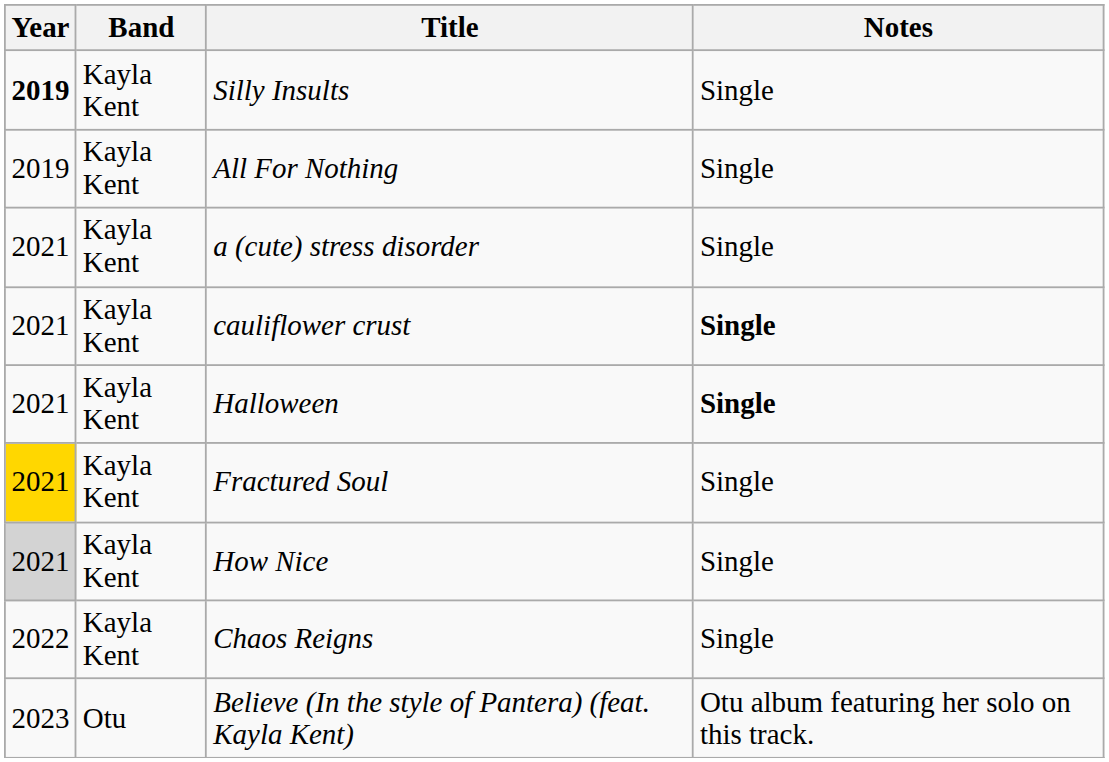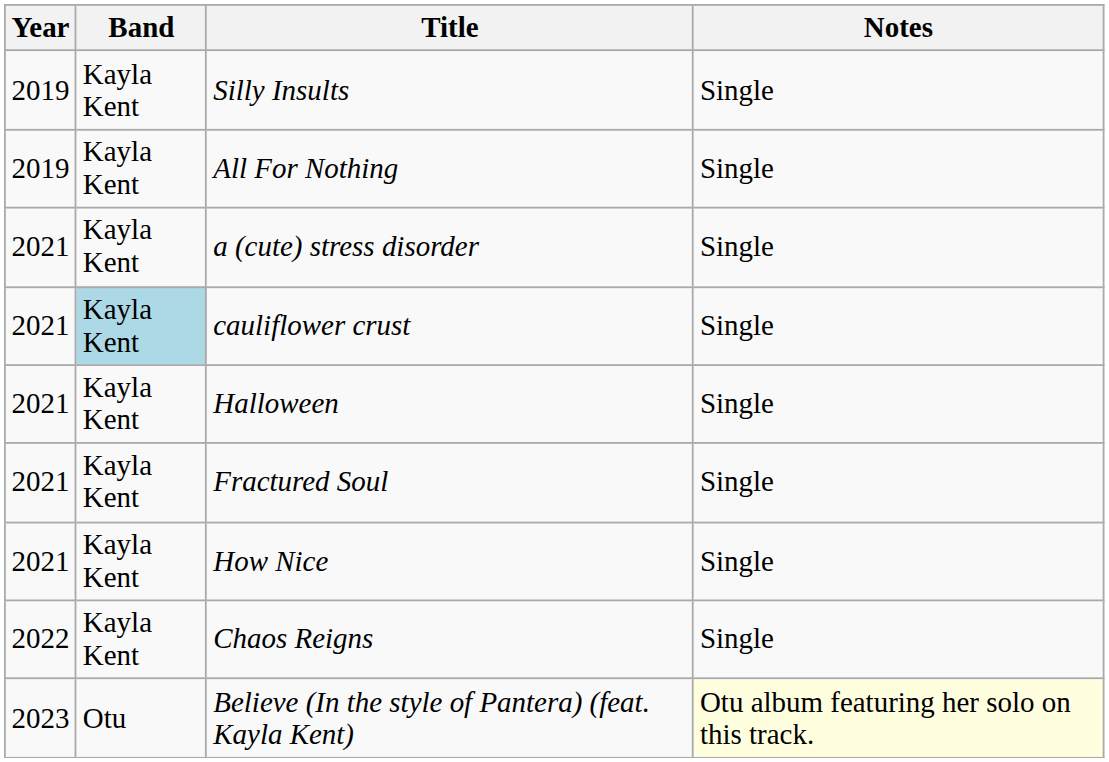(41, 89) bold -> (41, 89) normal
(117, 325) no background -> (117, 325) lightblue background
(738, 325) bold -> (737, 325) normal
(738, 403) bold -> (737, 403) normal
(41, 482) gold background -> (41, 482) no background
(41, 560) lightgrey background -> (41, 560) no background
(885, 717) no background -> (885, 717) lightyellow background
